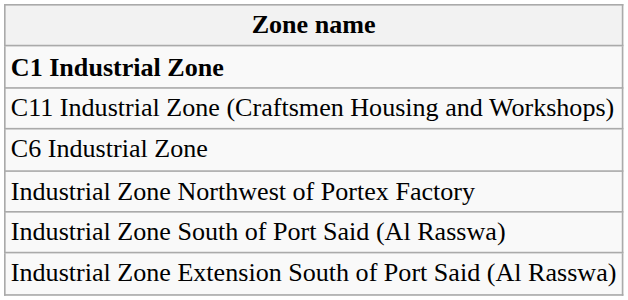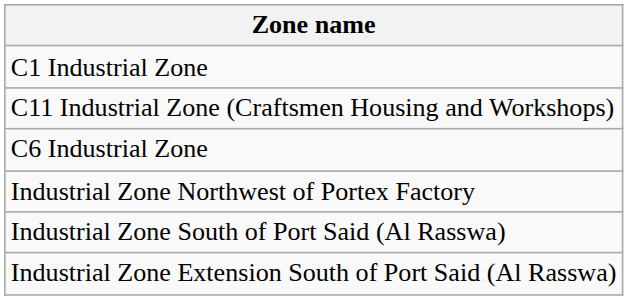(117, 66) bold -> (109, 66) normal
